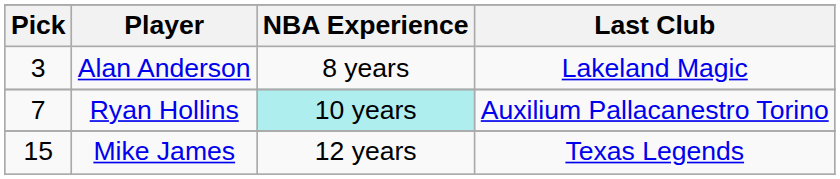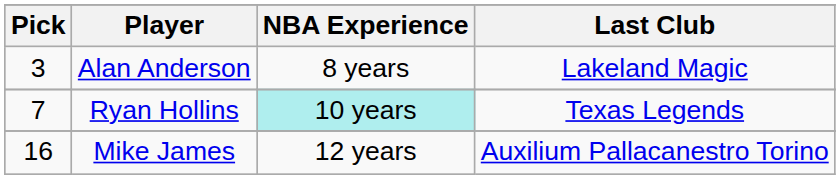(655, 109) Auxilium Pallacanestro Torino -> (655, 109) Texas Legends
(38, 151) 15 -> (38, 151) 16
(655, 151) Texas Legends -> (655, 151) Auxilium Pallacanestro Torino
